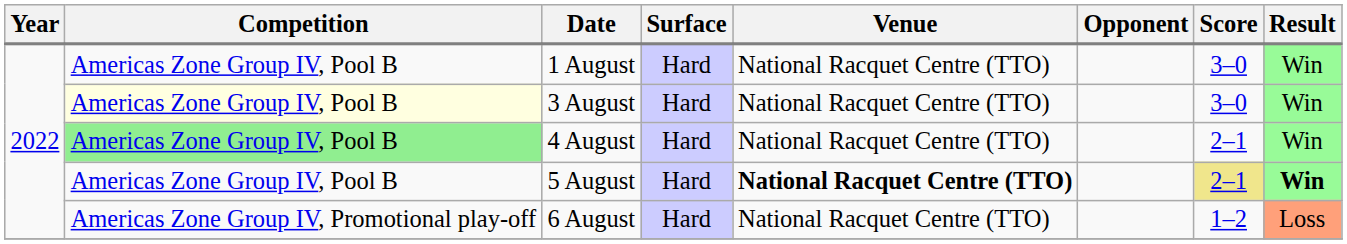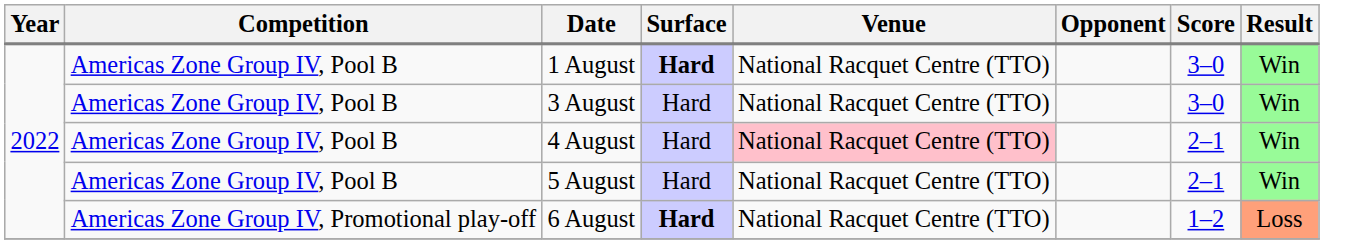(687, 64) normal -> (687, 64) bold
(234, 103) lightyellow background -> (234, 103) no background
(234, 141) lightgreen background -> (234, 141) no background
(894, 141) no background -> (894, 141) pink background
(905, 180) bold -> (894, 180) normal
(1229, 180) khaki background -> (1206, 180) no background
(1302, 180) bold -> (1279, 180) normal
(687, 219) normal -> (687, 219) bold
